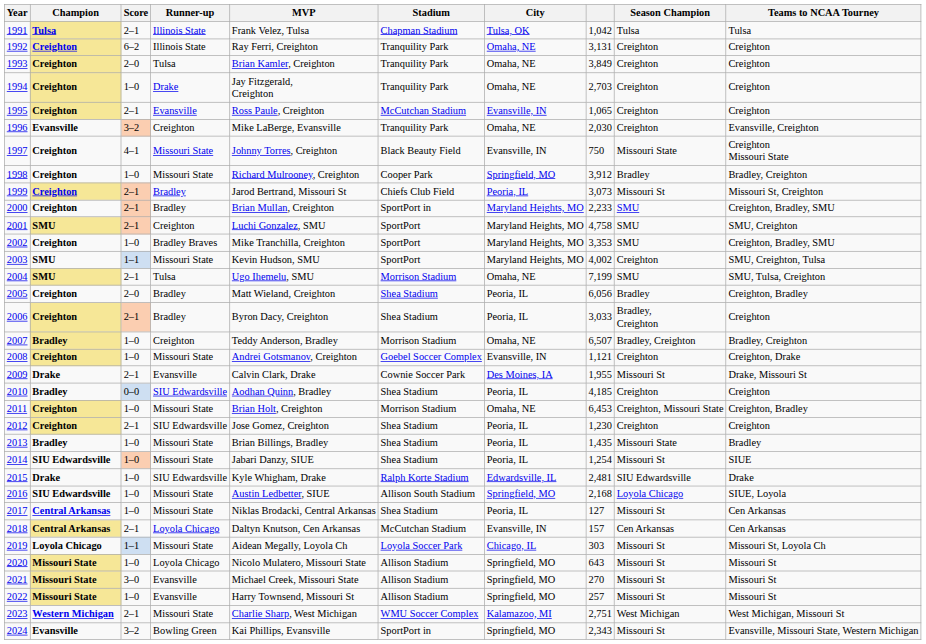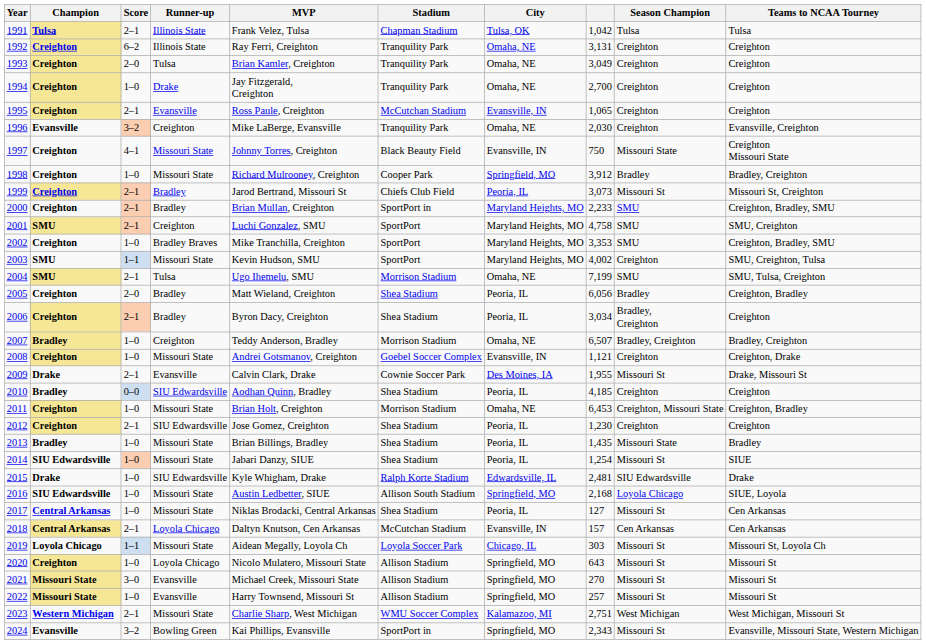(600, 64) 3,849 -> (600, 64) 3,049
(600, 87) 2,703 -> (600, 87) 2,700
(600, 317) 3,033 -> (600, 317) 3,034
(64, 563) Missouri State -> (55, 563) Creighton
